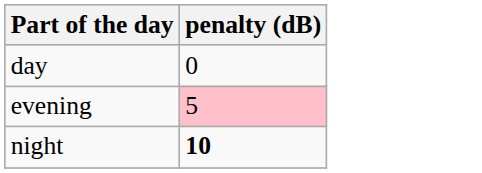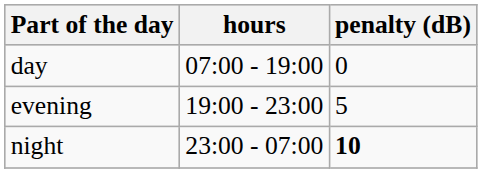+ column: (254, 24)
(192, 106) pink background -> (341, 106) no background
